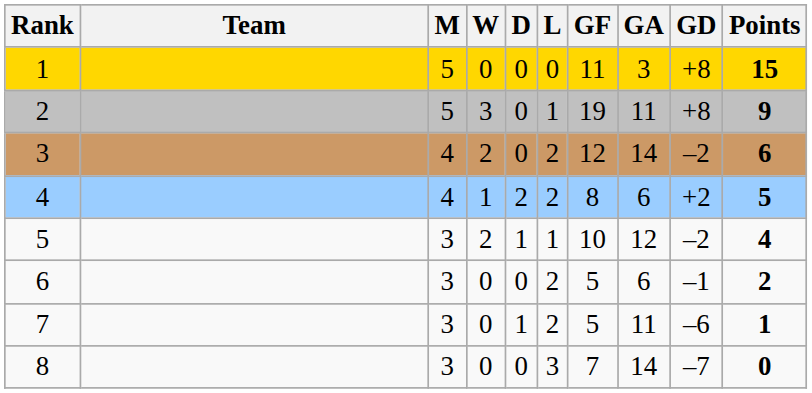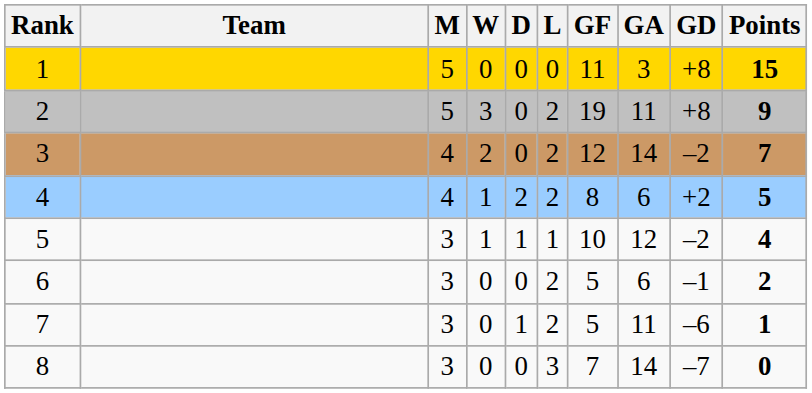(552, 111) 1 -> (552, 111) 2
(765, 153) 6 -> (765, 153) 7
(486, 238) 2 -> (486, 238) 1
